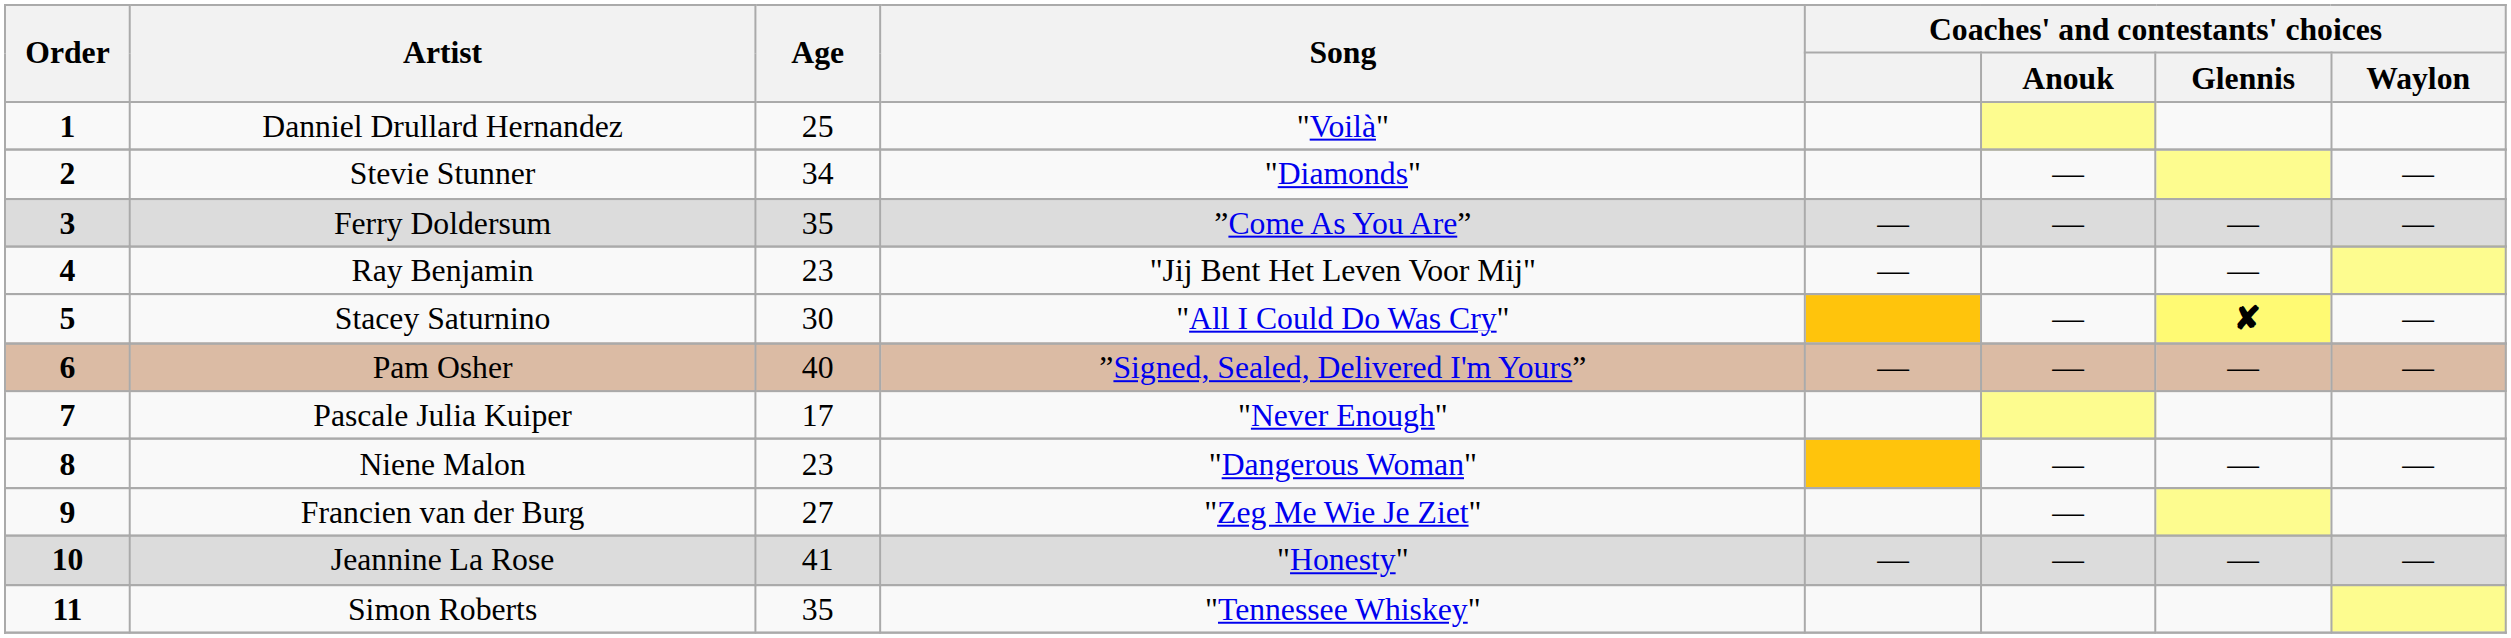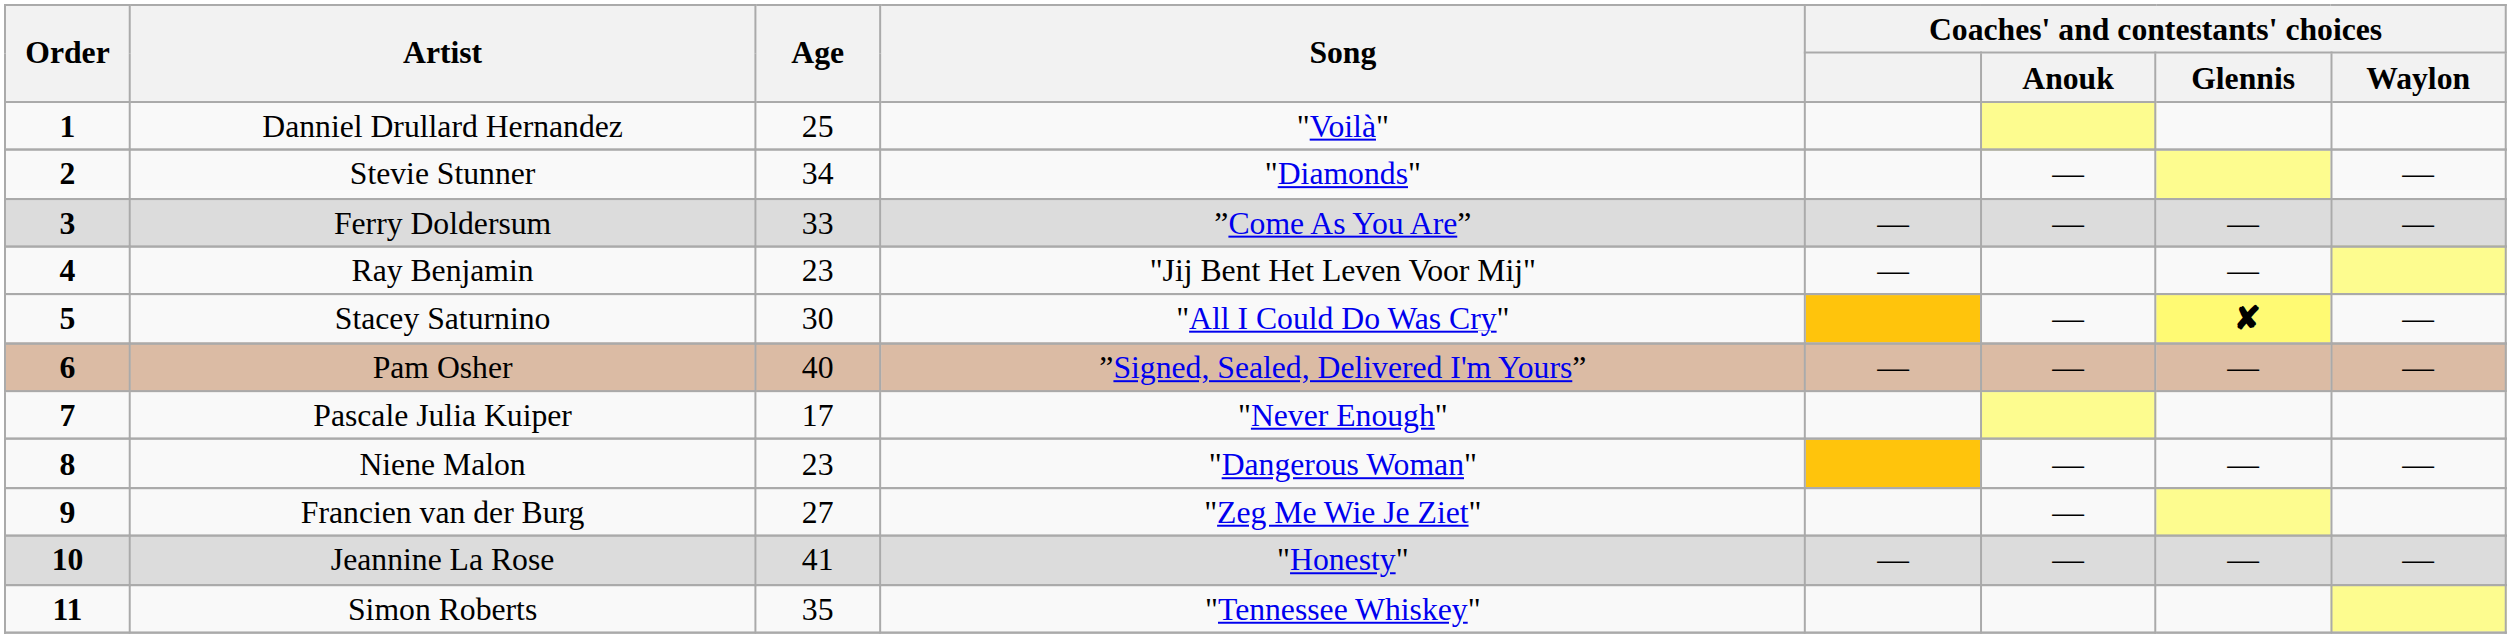(818, 222) 35 -> (818, 222) 33
